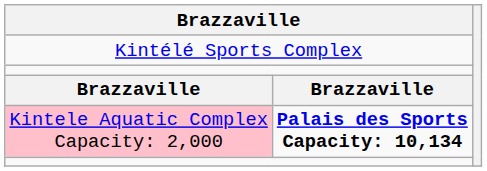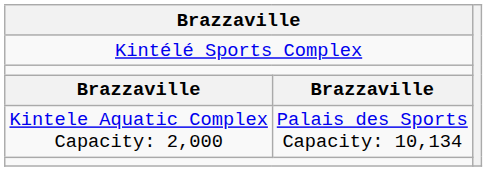(139, 131) pink background -> (139, 131) no background
(372, 131) bold -> (372, 131) normal
